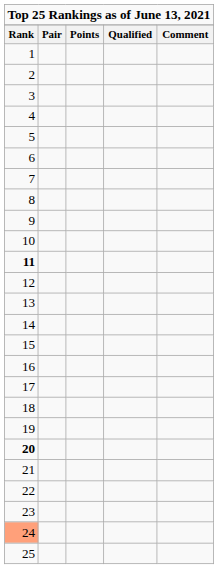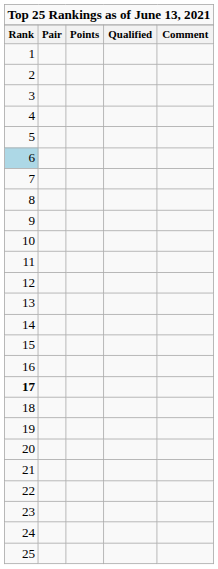(32, 158) no background -> (32, 158) lightblue background
(29, 262) bold -> (29, 262) normal
(29, 386) normal -> (29, 386) bold
(29, 449) bold -> (29, 449) normal
(29, 532) lightsalmon background -> (29, 532) no background
